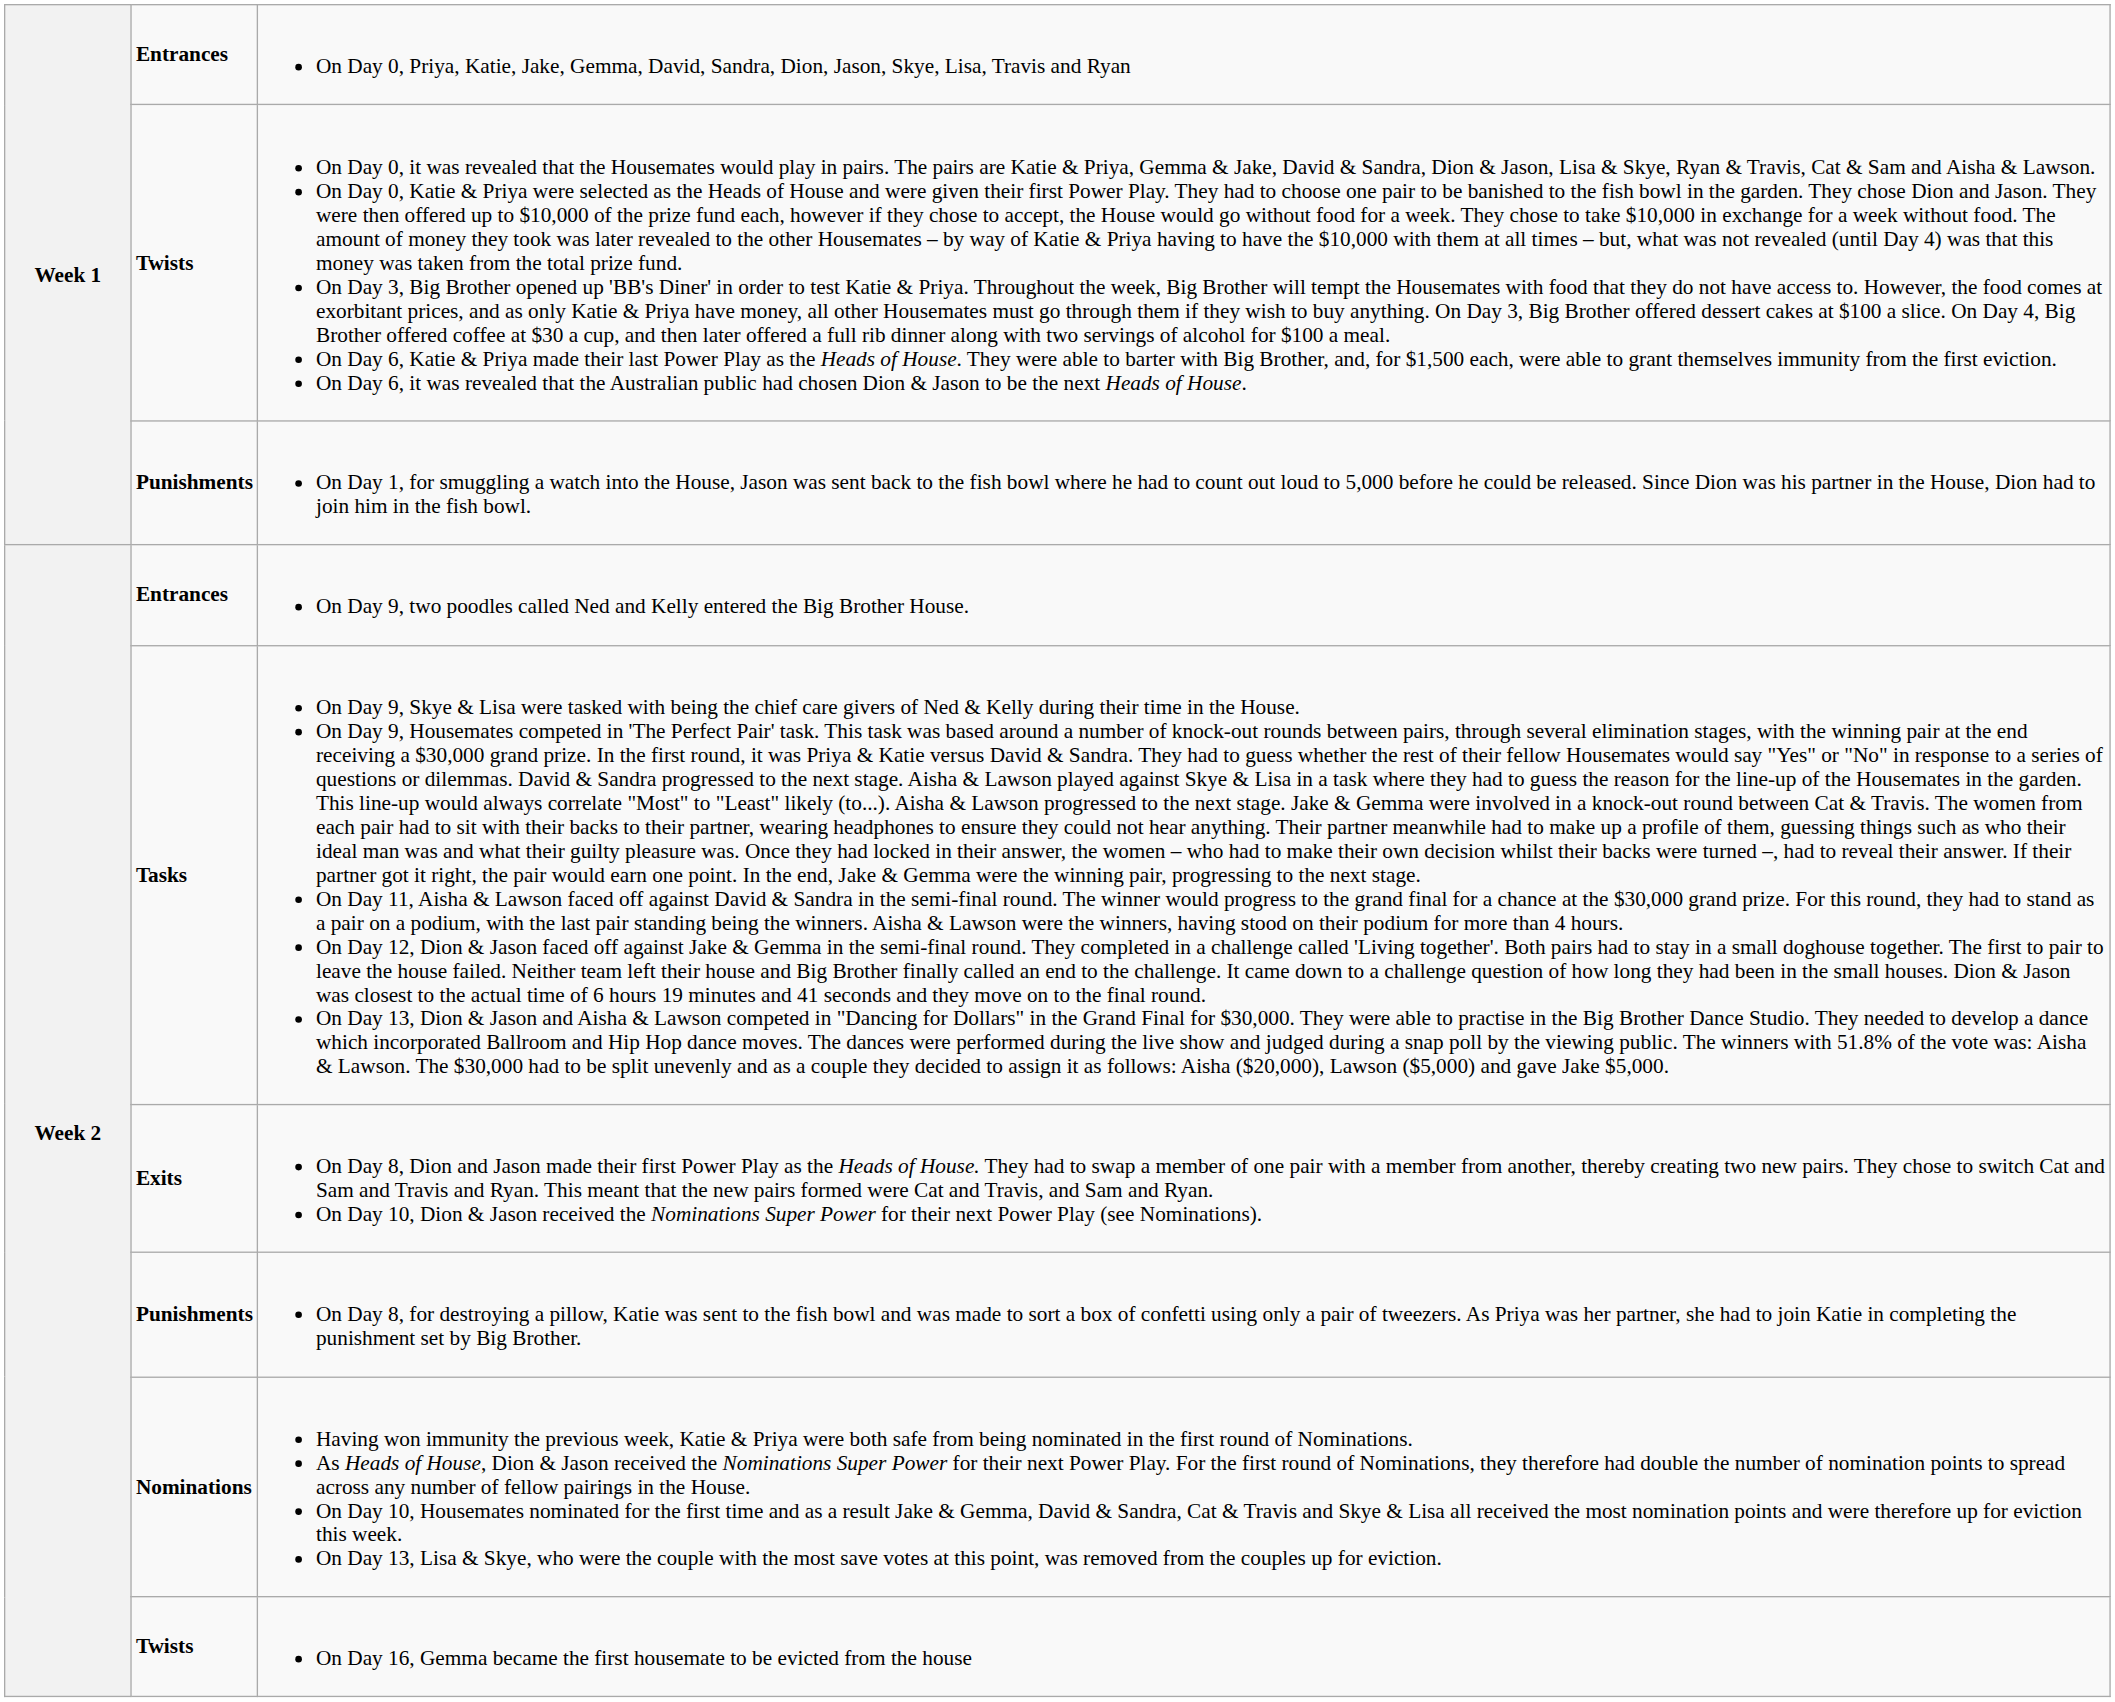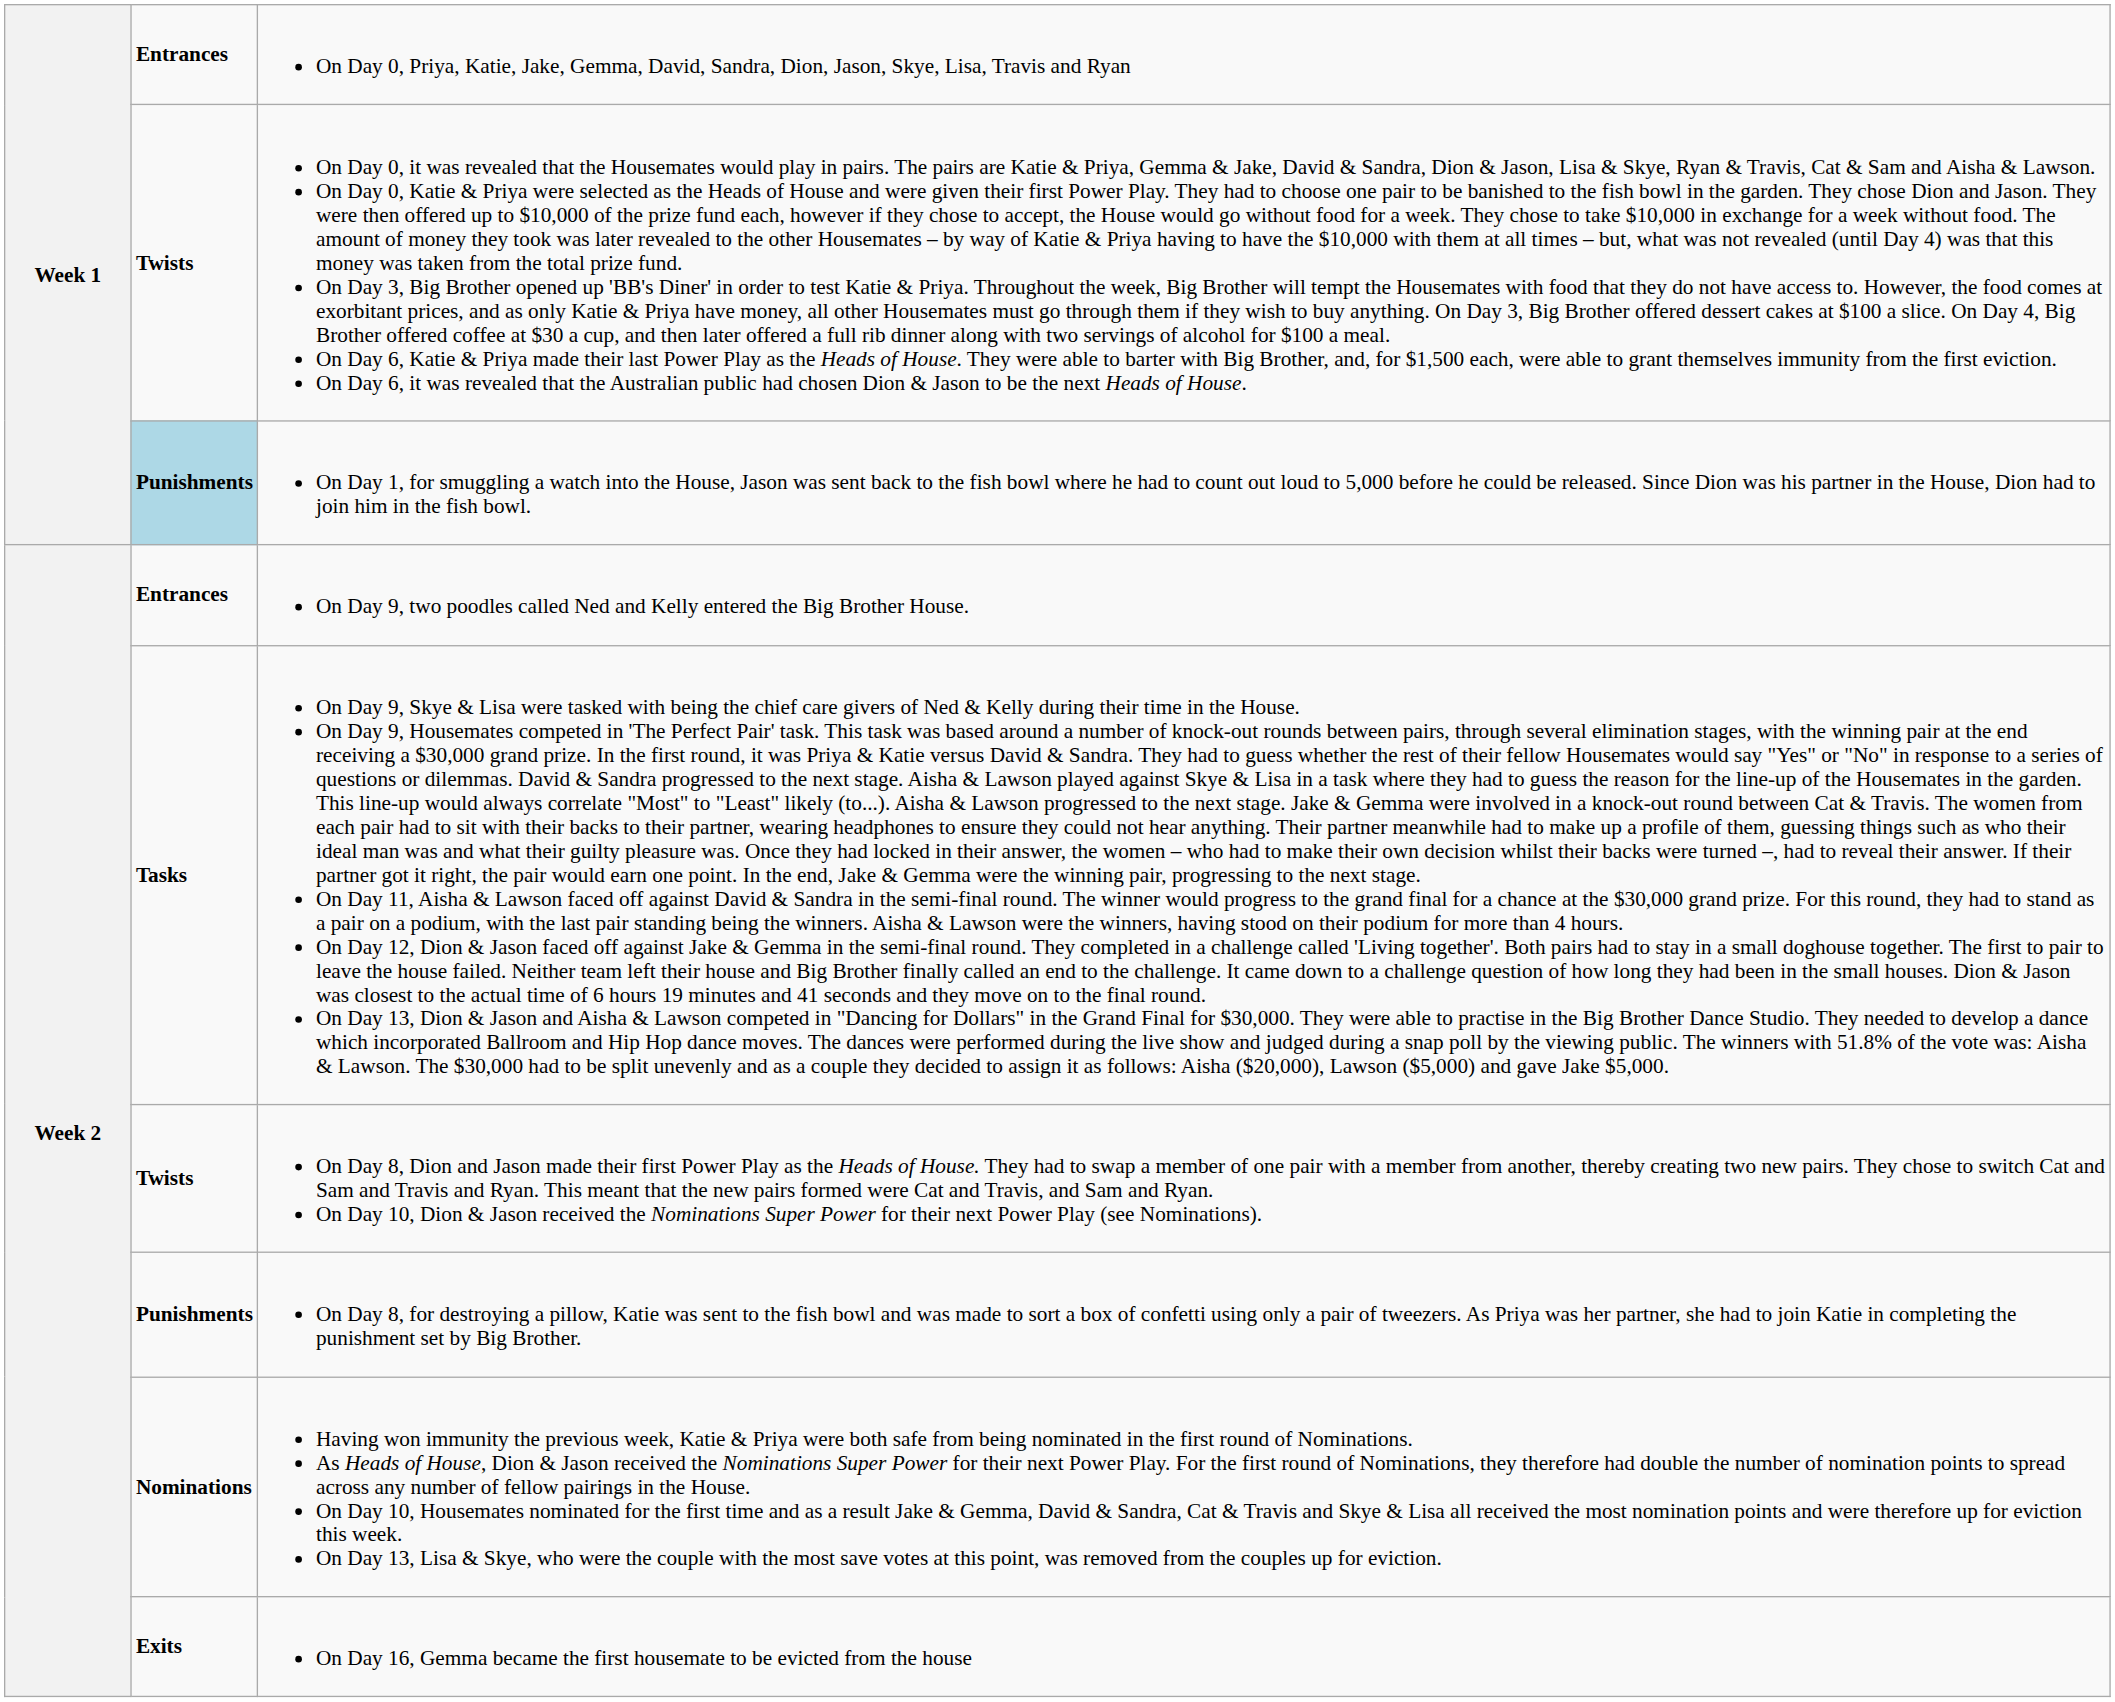(194, 482) no background -> (194, 482) lightblue background
(159, 1178) Exits -> (165, 1178) Twists
(165, 1646) Twists -> (159, 1646) Exits
